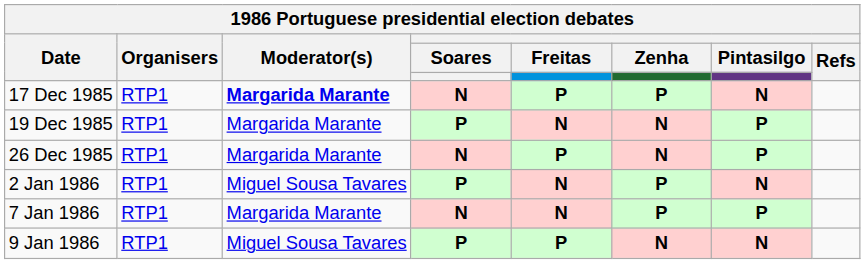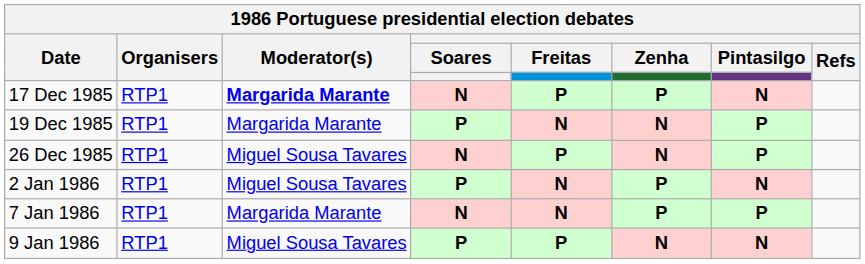(304, 154) Margarida Marante -> (317, 154) Miguel Sousa Tavares
